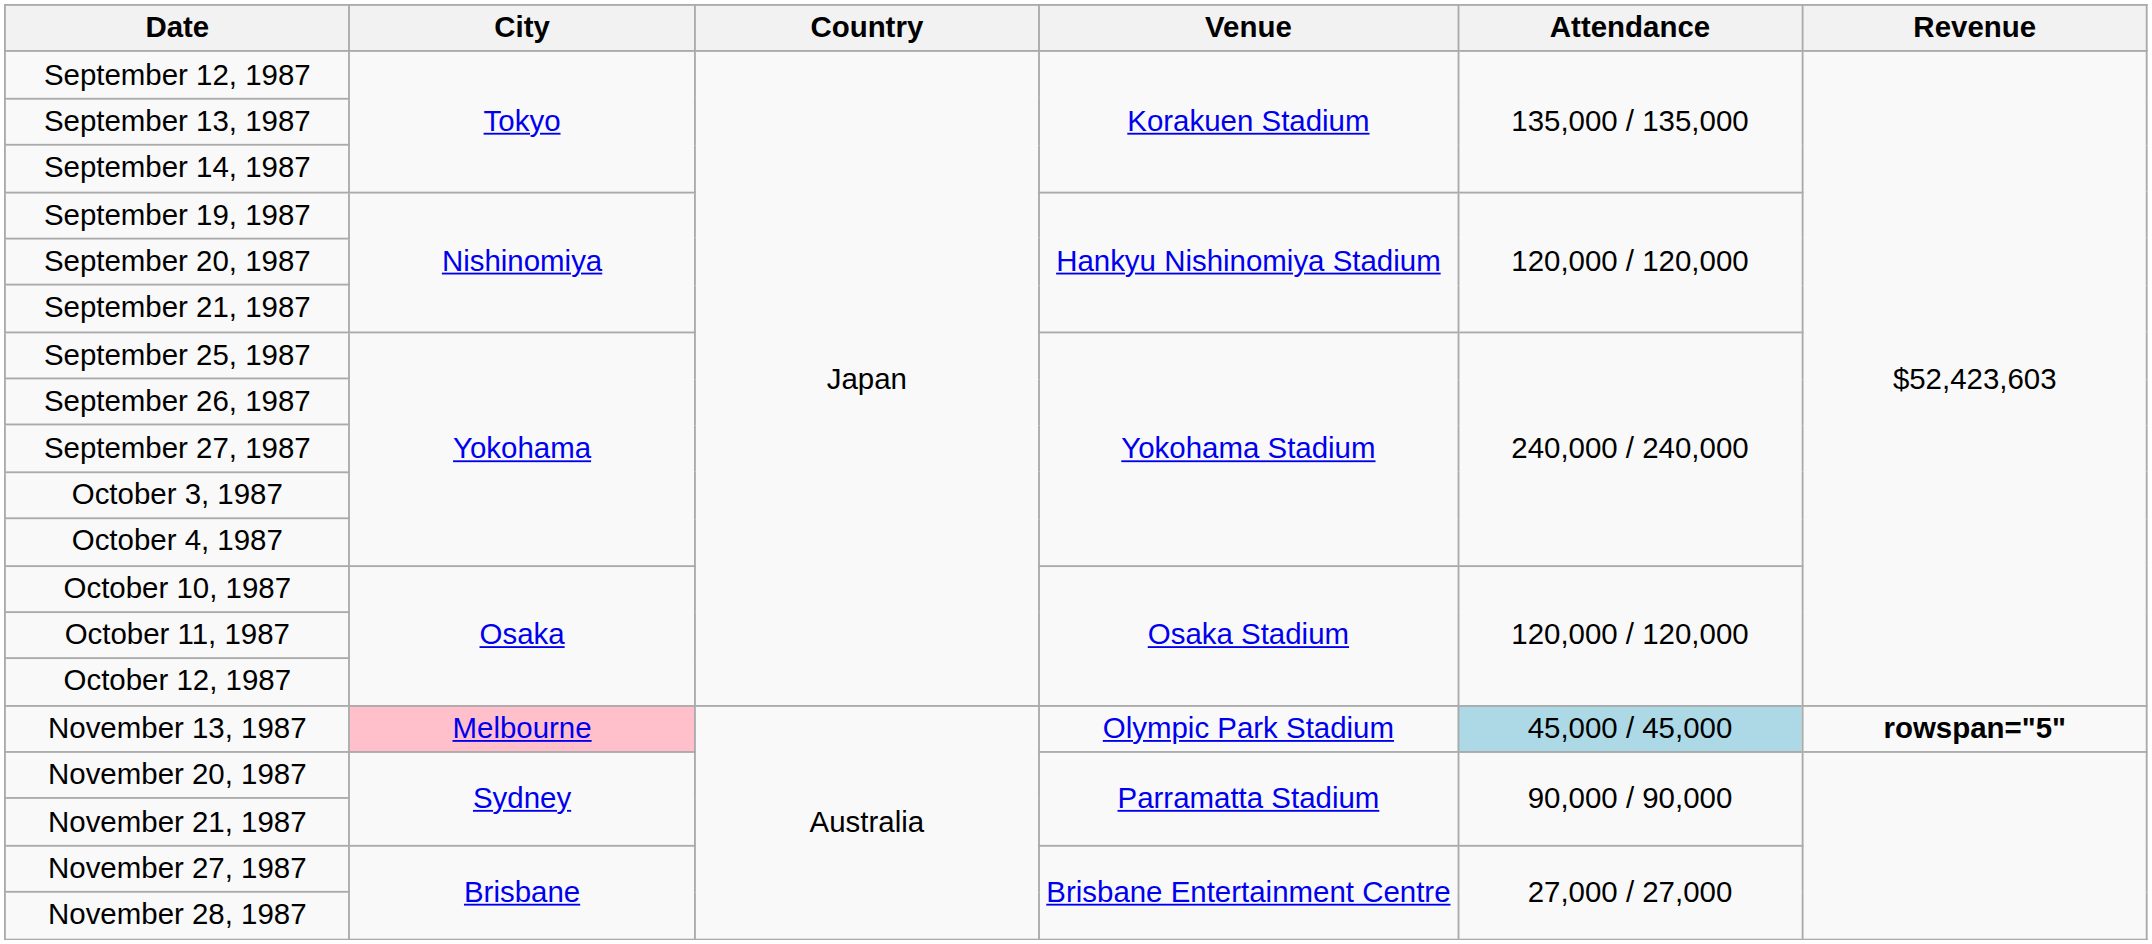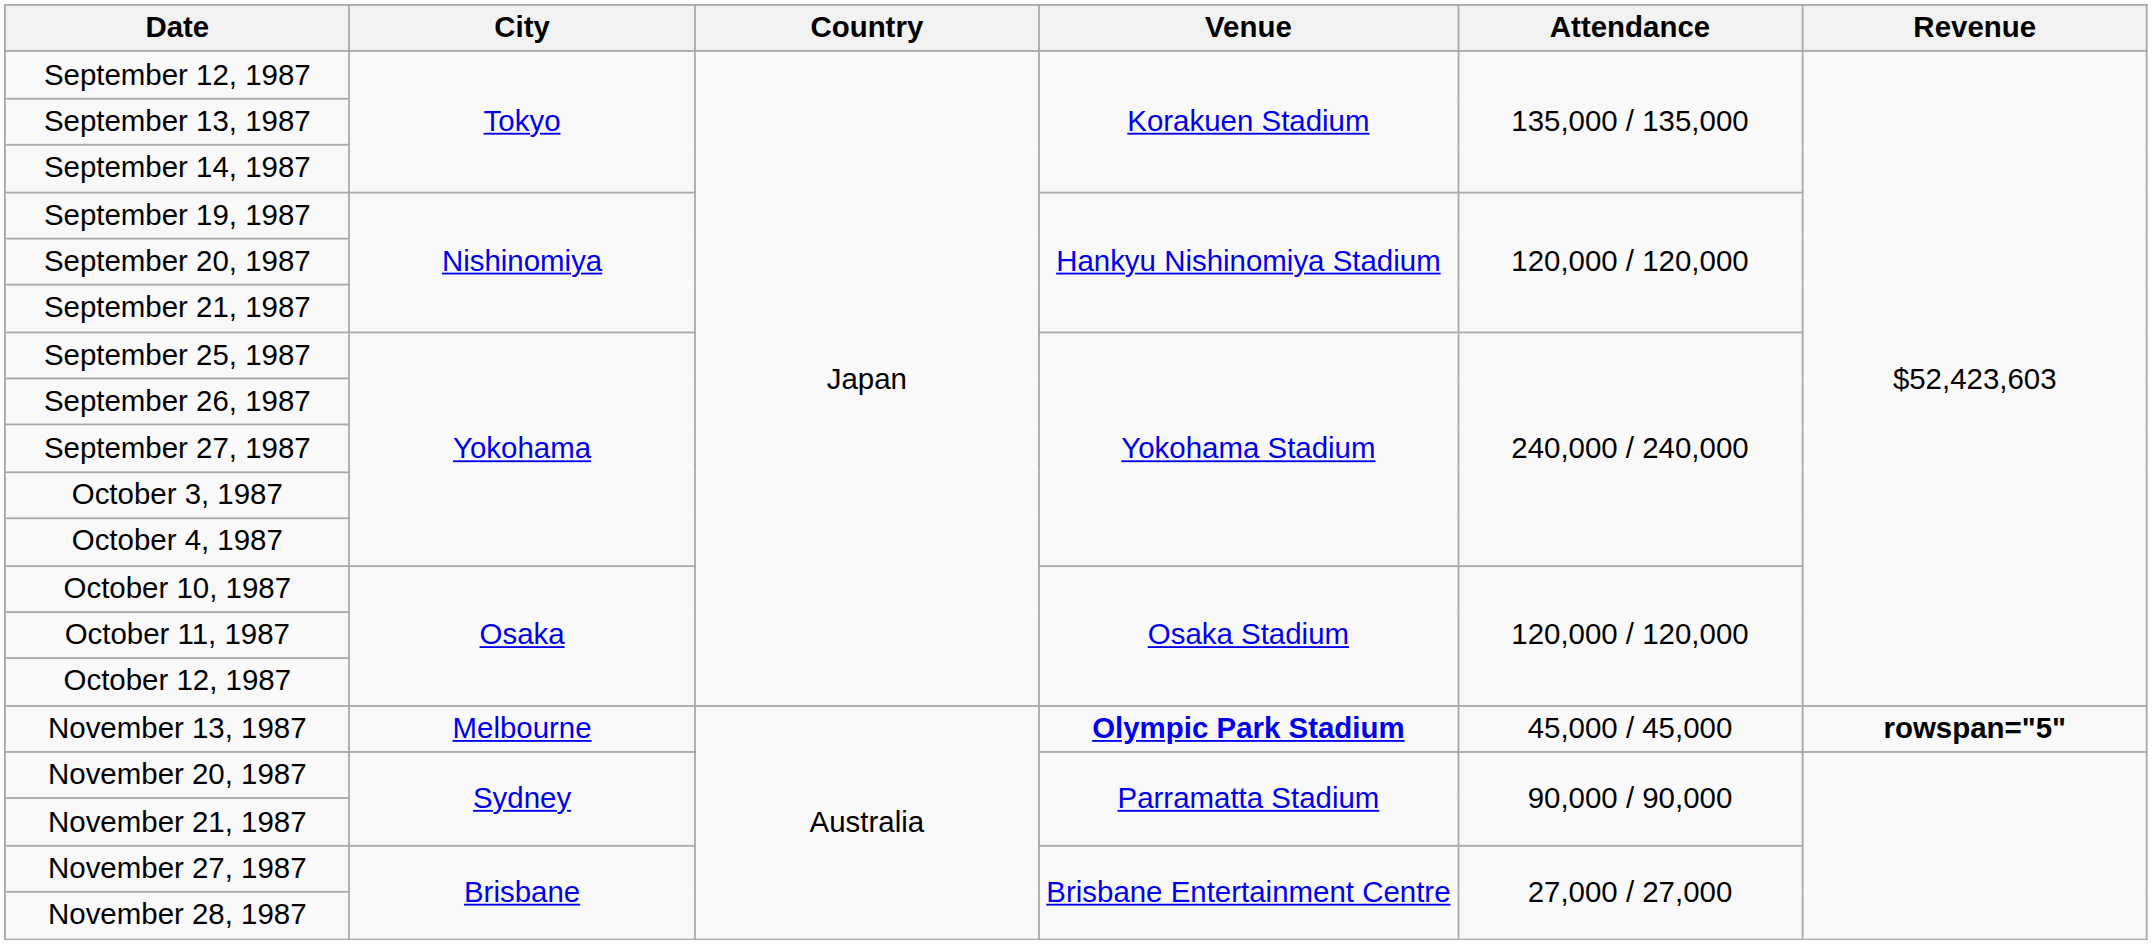(522, 728) pink background -> (522, 728) no background
(1248, 728) normal -> (1248, 728) bold
(1630, 728) lightblue background -> (1630, 728) no background
